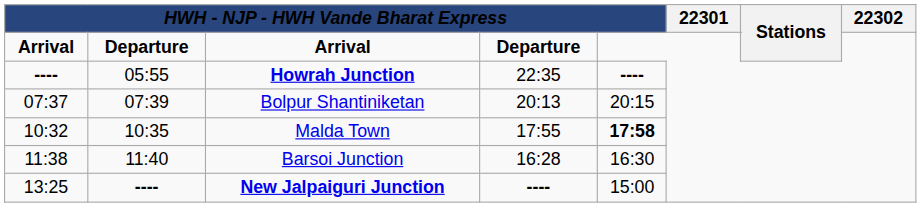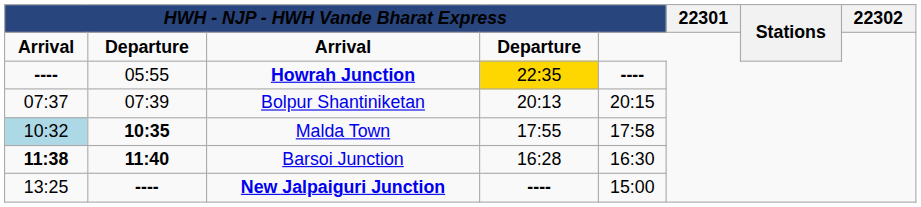(538, 74) no background -> (539, 74) gold background
(46, 131) no background -> (46, 131) lightblue background
(147, 131) normal -> (147, 131) bold
(632, 131) bold -> (632, 131) normal
(46, 159) normal -> (46, 159) bold
(147, 159) normal -> (147, 159) bold
